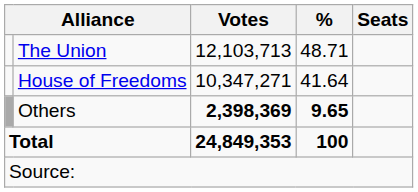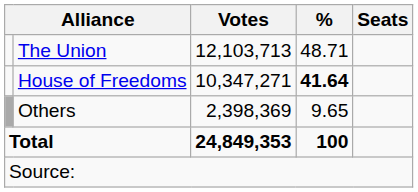(324, 80) normal -> (324, 80) bold
(249, 111) bold -> (249, 111) normal
(330, 111) bold -> (330, 111) normal
